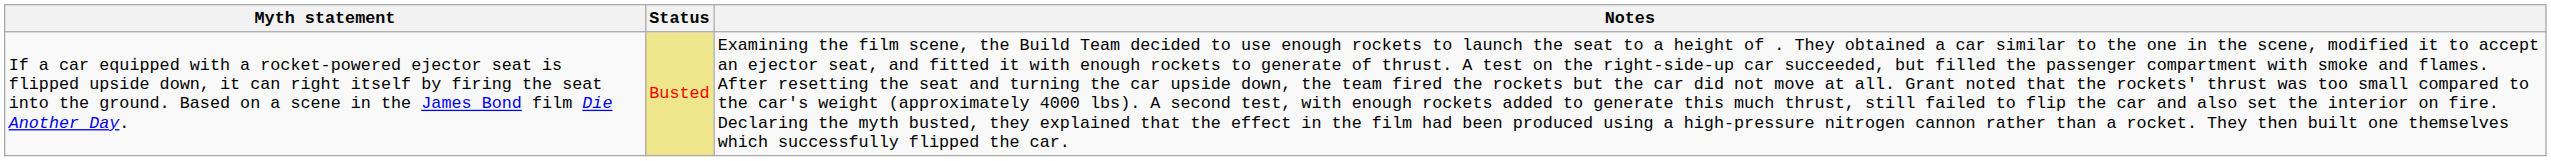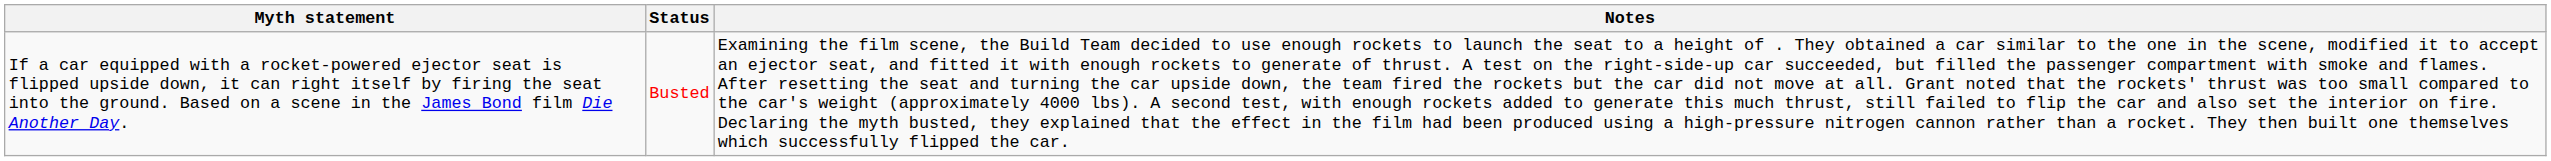(679, 94) khaki background -> (679, 94) no background
